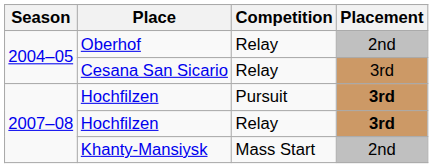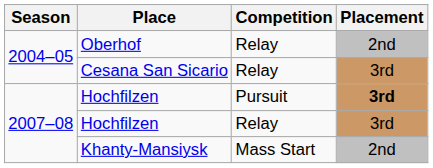(382, 123) bold -> (382, 123) normal
